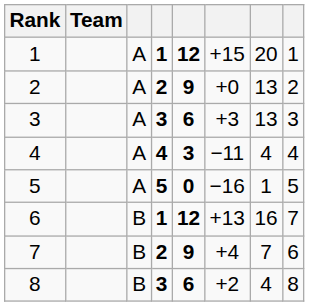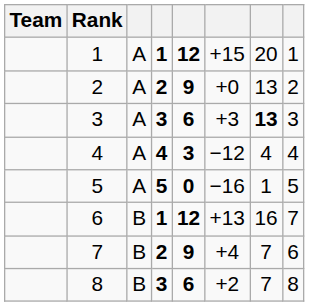columns swapped: (35, 20) <-> (96, 20)
(266, 119) normal -> (266, 119) bold
(227, 152) −11 -> (227, 152) −12
(266, 284) 4 -> (266, 284) 7
